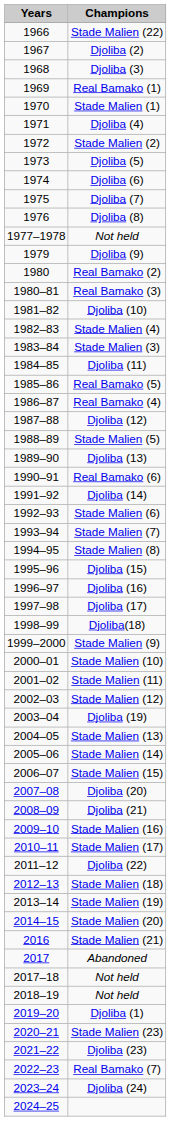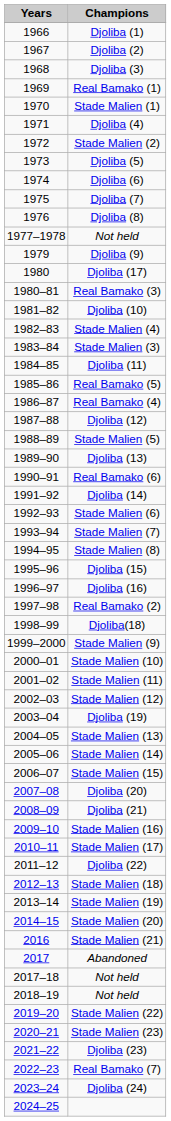(117, 32) Stade Malien (22) -> (117, 32) Djoliba (1)
(117, 273) Real Bamako (2) -> (117, 273) Djoliba (17)
(117, 606) Djoliba (17) -> (117, 606) Real Bamako (2)
(117, 1014) Djoliba (1) -> (117, 1014) Stade Malien (22)
